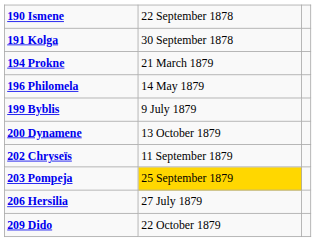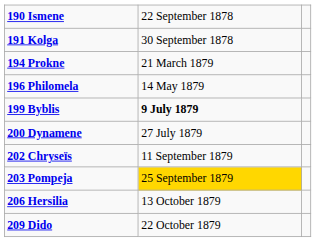(169, 109) normal -> (170, 109) bold
(181, 132) 13 October 1879 -> (172, 132) 27 July 1879
(172, 202) 27 July 1879 -> (181, 202) 13 October 1879
